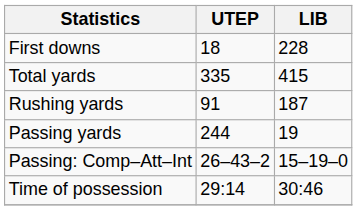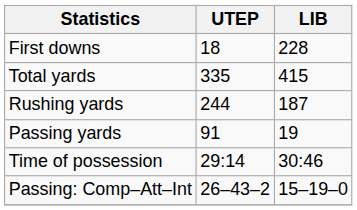(210, 104) 91 -> (215, 104) 244
(215, 133) 244 -> (210, 133) 91
rows swapped: (100, 161) <-> (86, 190)
